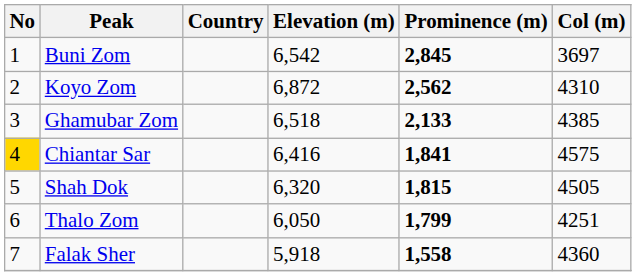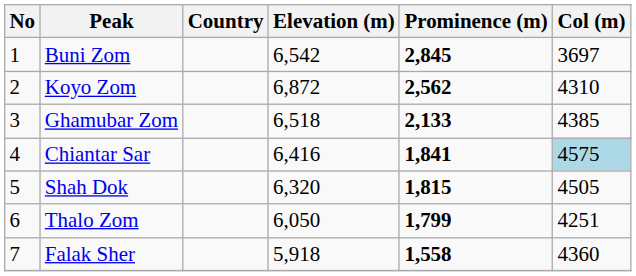(15, 154) gold background -> (15, 154) no background
(578, 154) no background -> (578, 154) lightblue background
